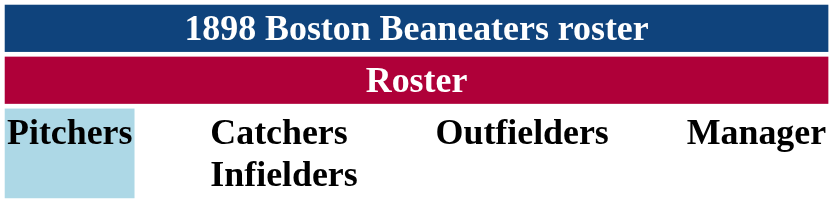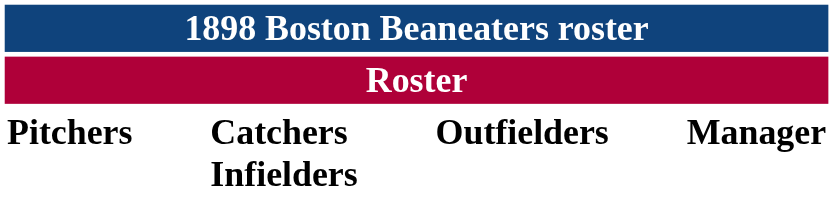(70, 131) lightblue background -> (70, 131) no background
